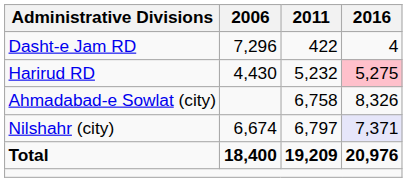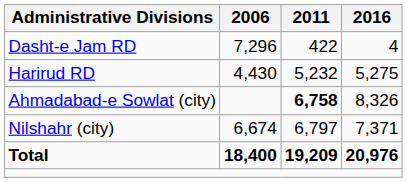(377, 73) pink background -> (377, 73) no background
(316, 100) normal -> (316, 100) bold
(377, 127) lavender background -> (377, 127) no background
